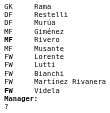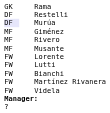(9, 23) no background -> (9, 23) lavender background
(9, 40) bold -> (9, 40) normal
(9, 90) bold -> (9, 90) normal
